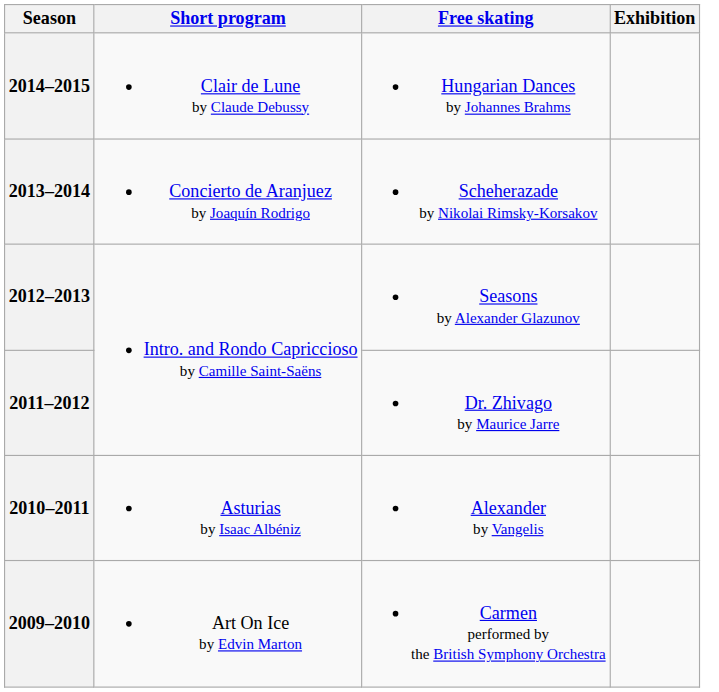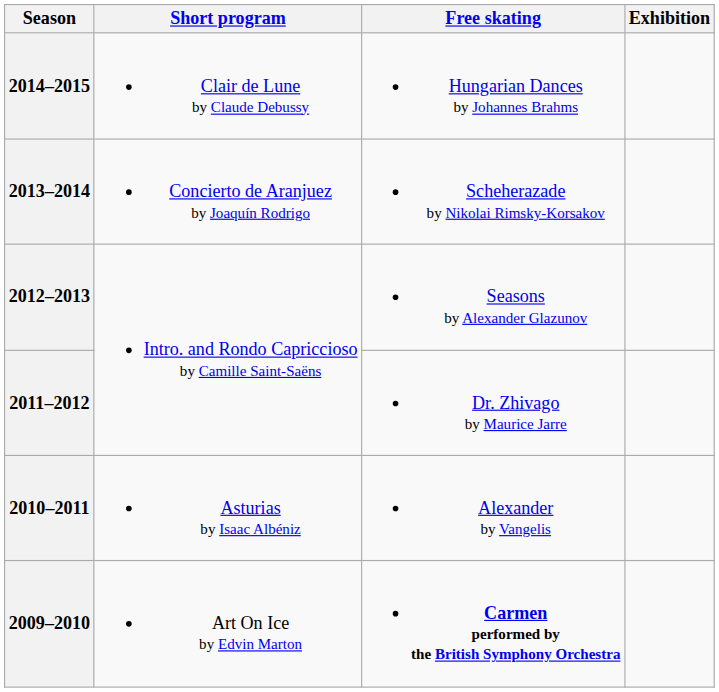(486, 634) normal -> (493, 634) bold
